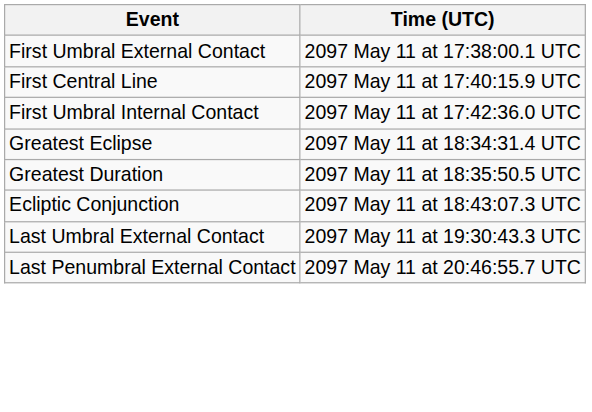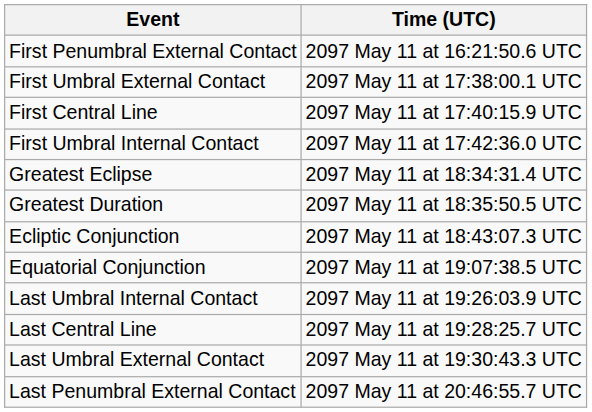+ row: (153, 50)
+ row: (107, 267)
+ row: (133, 298)
+ row: (83, 329)
